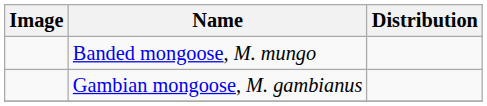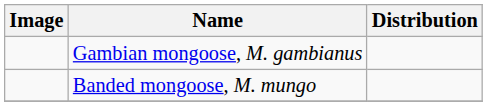rows swapped: (194, 52) <-> (218, 85)
